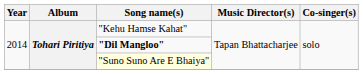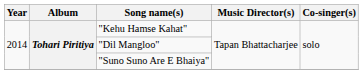(131, 45) bold -> (129, 45) normal
(154, 61) lightyellow background -> (154, 61) no background
